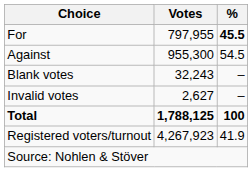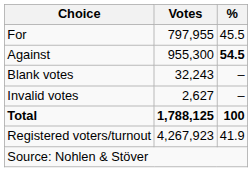(232, 34) bold -> (232, 34) normal
(232, 55) normal -> (232, 55) bold
